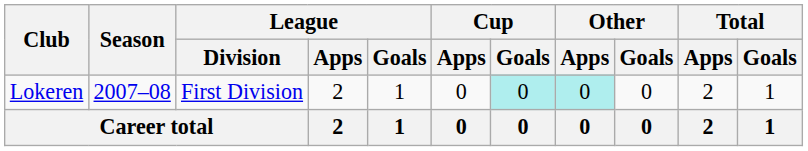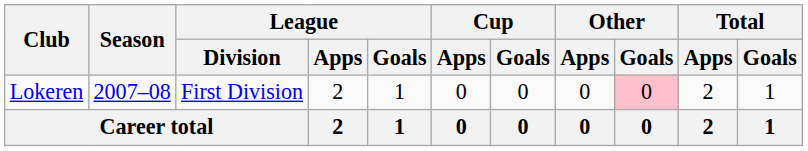(523, 92) paleturquoise background -> (523, 92) no background
(585, 92) paleturquoise background -> (585, 92) no background
(646, 92) no background -> (646, 92) pink background
